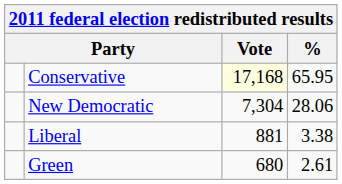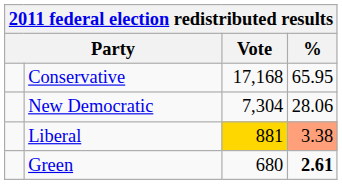(258, 77) lightyellow background -> (258, 77) no background
(269, 135) no background -> (269, 135) gold background
(317, 135) no background -> (317, 135) lightsalmon background
(317, 164) normal -> (317, 164) bold
